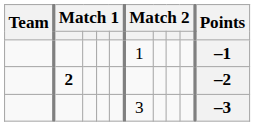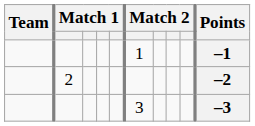(69, 80) bold -> (69, 80) normal
